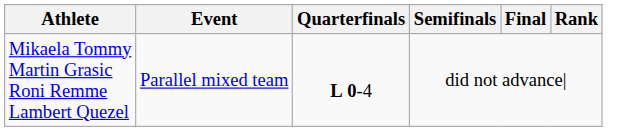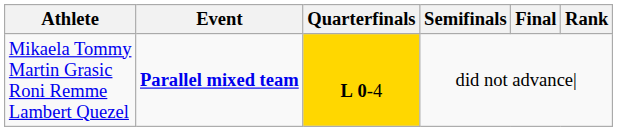(214, 79) normal -> (219, 79) bold
(351, 90) no background -> (361, 90) gold background
